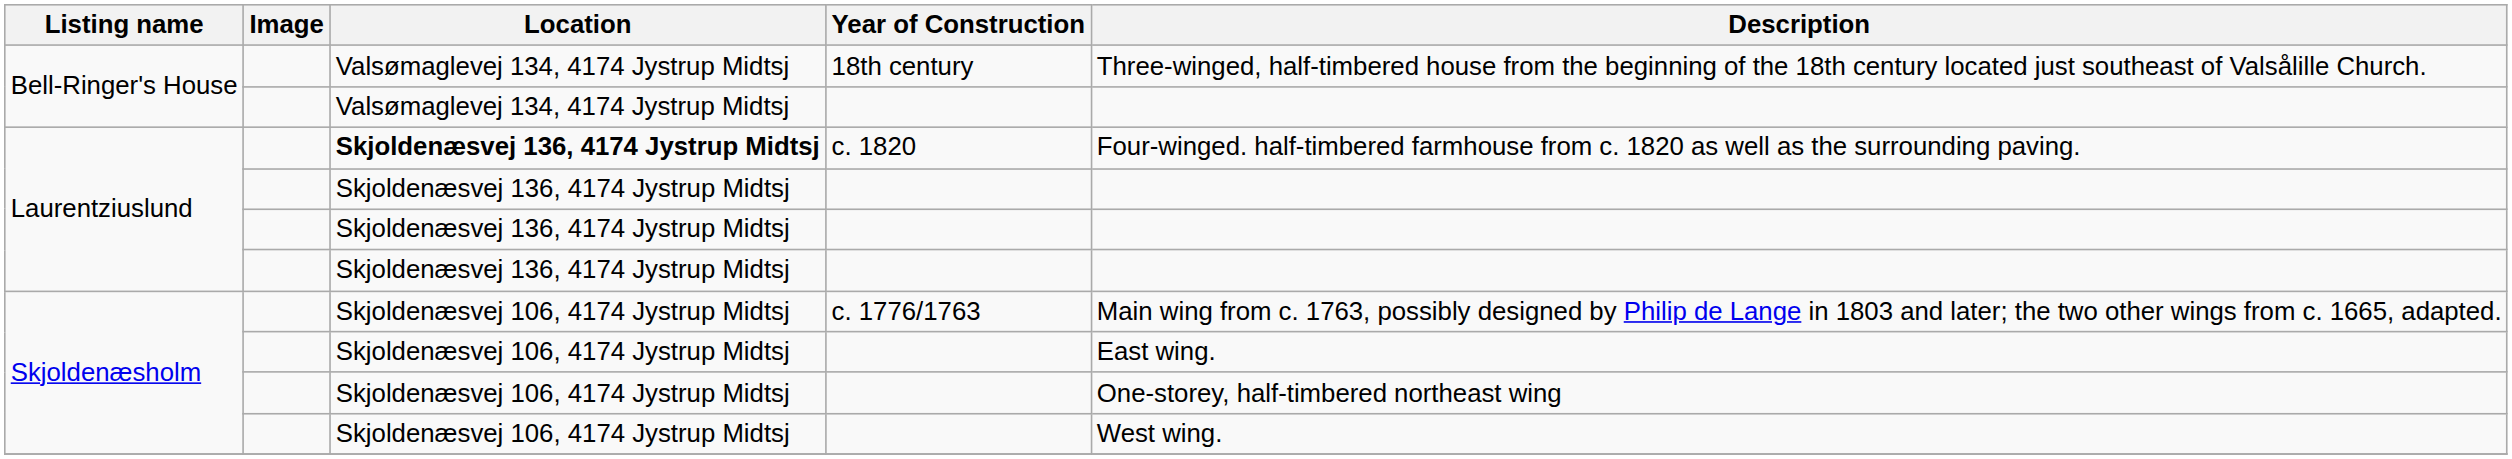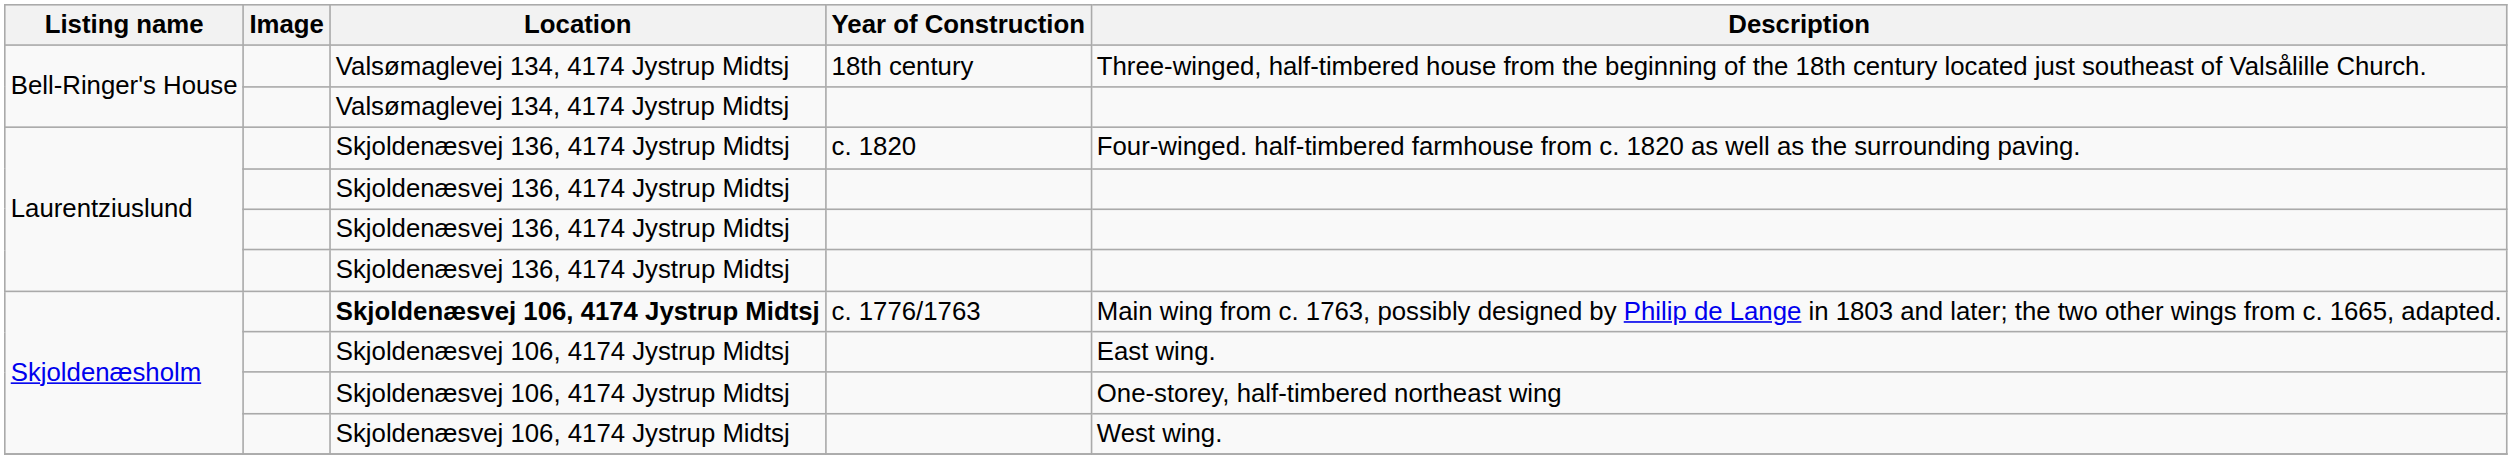(578, 147) bold -> (563, 147) normal
(563, 310) normal -> (578, 310) bold
